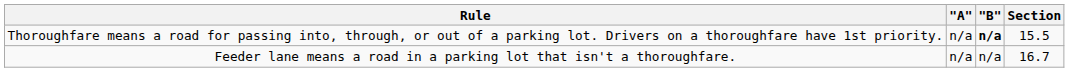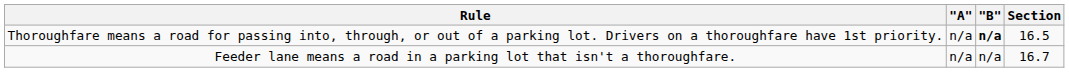(1034, 36) 15.5 -> (1034, 36) 16.5
